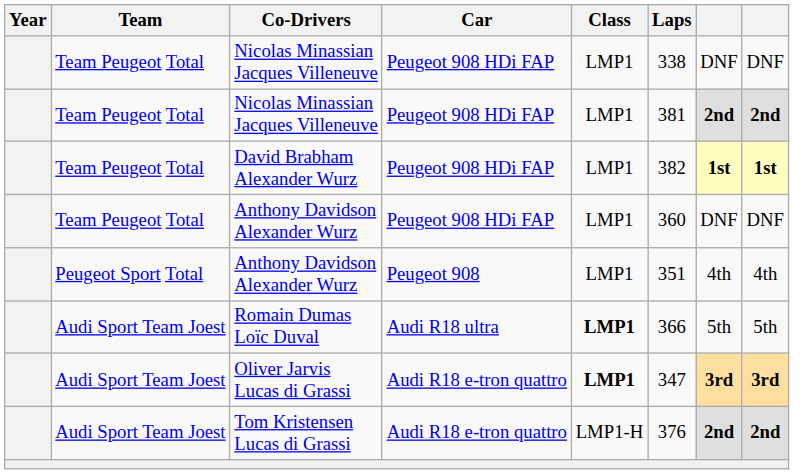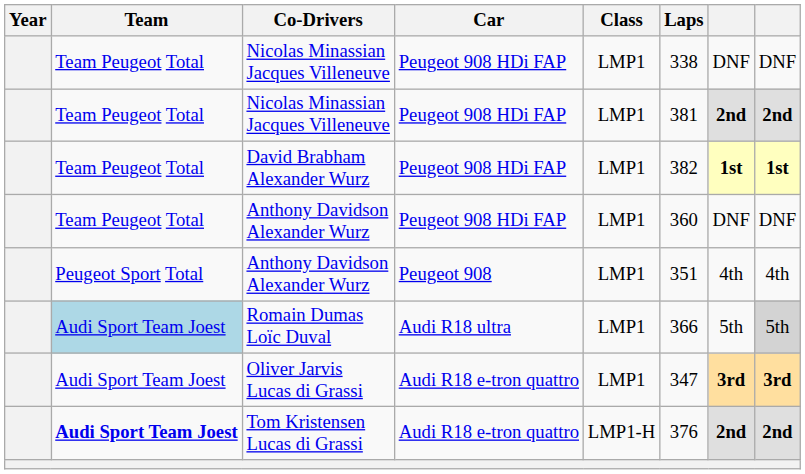(140, 327) no background -> (140, 327) lightblue background
(609, 327) bold -> (622, 327) normal
(765, 327) no background -> (777, 327) lightgrey background
(609, 380) bold -> (622, 380) normal
(140, 433) normal -> (146, 433) bold
